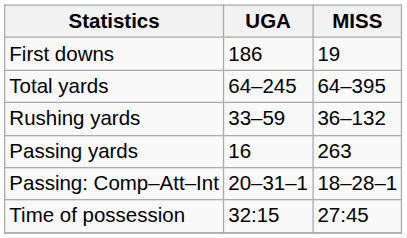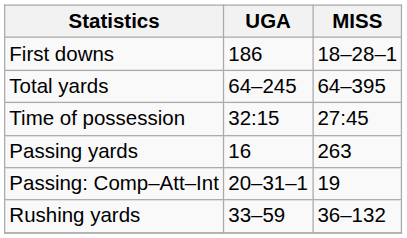(329, 53) 19 -> (357, 53) 18–28–1
rows swapped: (75, 118) <-> (97, 216)
(357, 183) 18–28–1 -> (329, 183) 19
